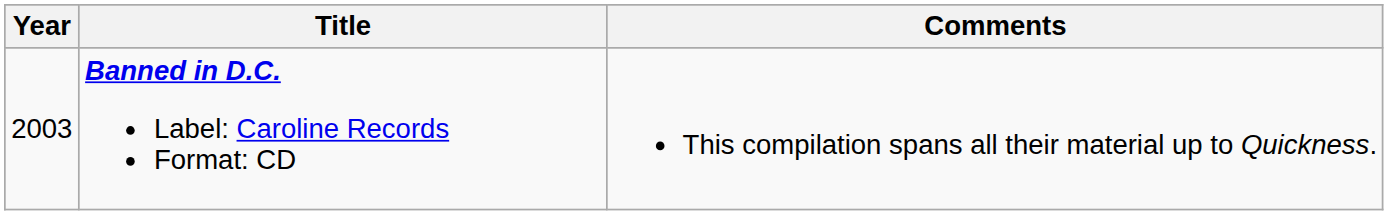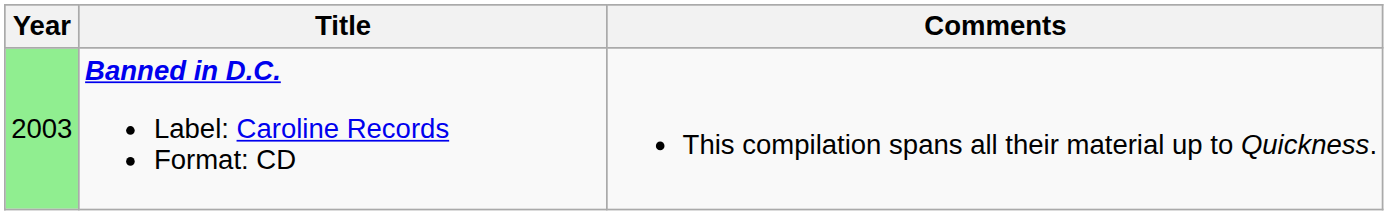(42, 128) no background -> (42, 128) lightgreen background
